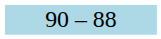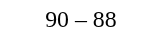(81, 19) lightblue background -> (81, 19) no background
